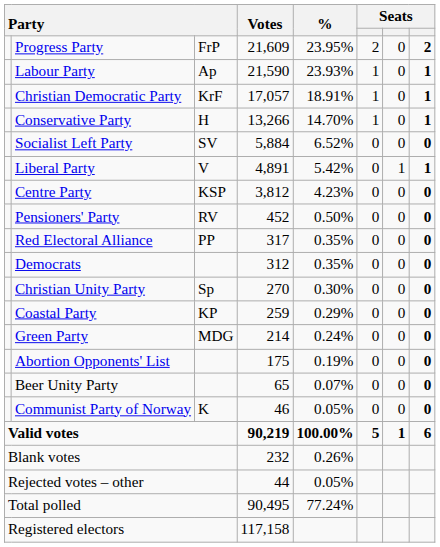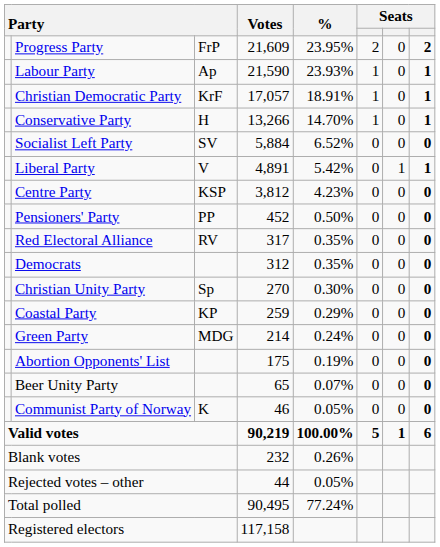(208, 216) RV -> (207, 216) PP
(207, 240) PP -> (208, 240) RV
